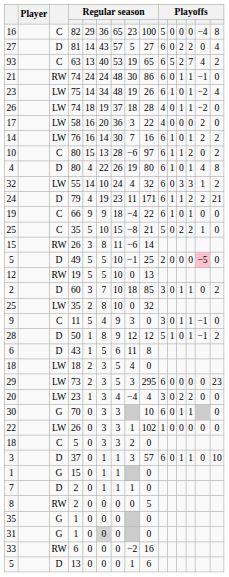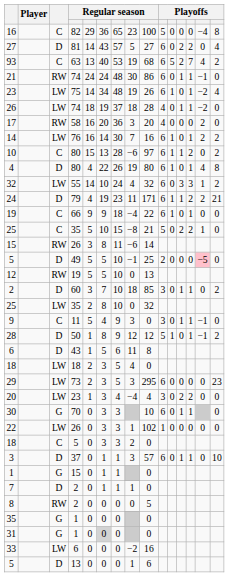(149, 62) 65 -> (149, 62) 68
(59, 123) LW -> (59, 123) RW
(149, 123) 22 -> (149, 123) 20
(59, 549) RW -> (59, 549) LW
